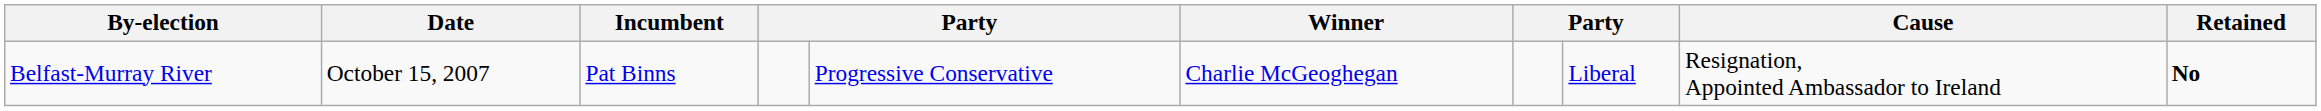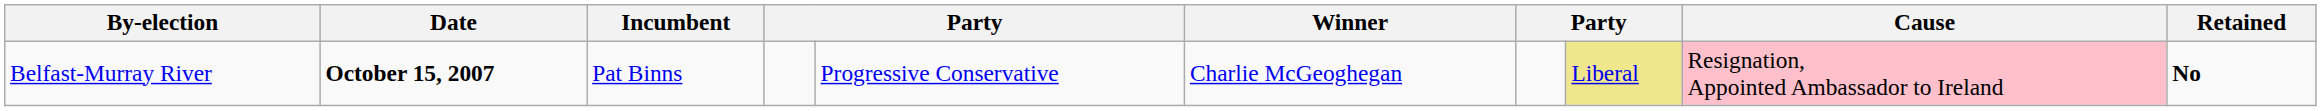(408, 73) normal -> (410, 73) bold
(1602, 73) no background -> (1605, 73) khaki background
(1843, 73) no background -> (1845, 73) pink background
